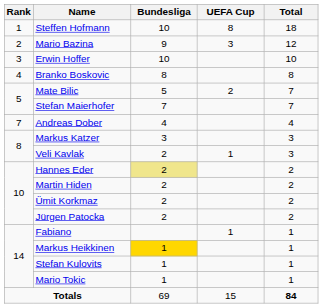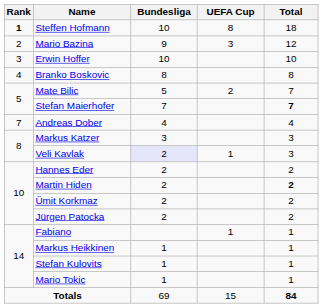(19, 28) normal -> (19, 28) bold
(291, 106) normal -> (291, 106) bold
(164, 153) no background -> (164, 153) lavender background
(164, 169) khaki background -> (164, 169) no background
(291, 185) normal -> (291, 185) bold
(164, 248) gold background -> (164, 248) no background
